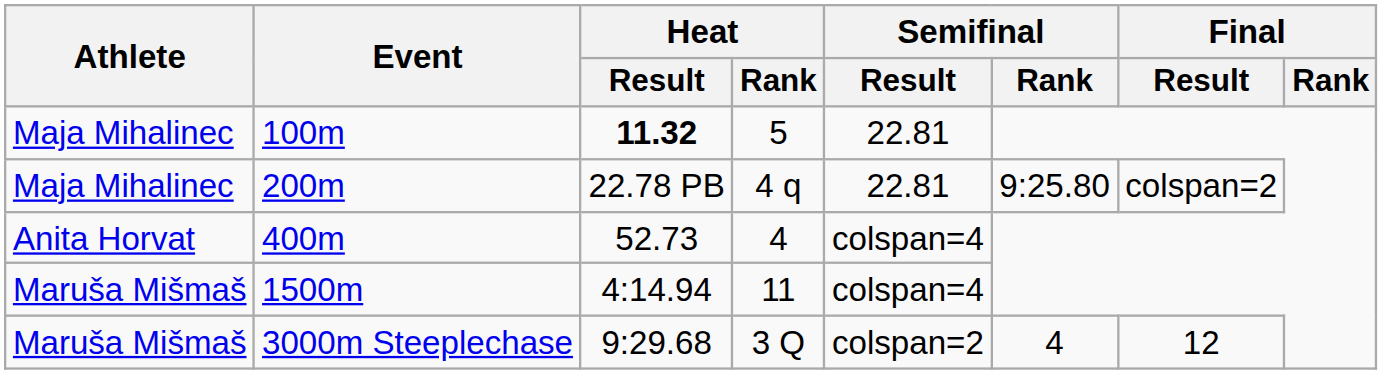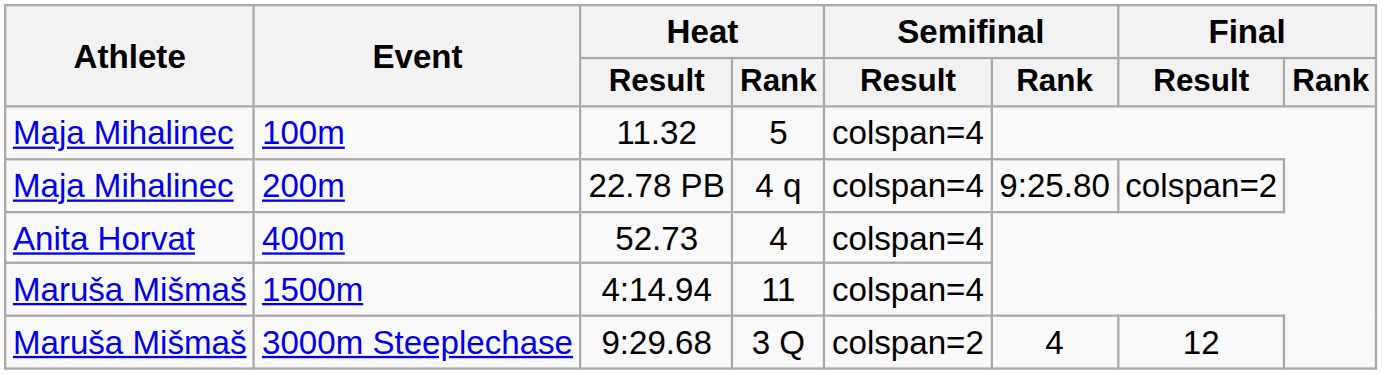(657, 133) bold -> (657, 133) normal
(908, 133) 22.81 -> (908, 133) colspan=4
(908, 186) 22.81 -> (908, 186) colspan=4
